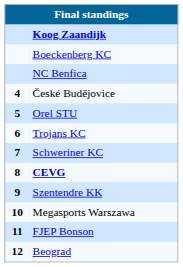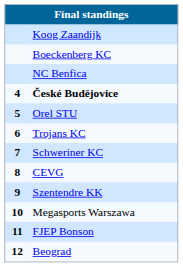(69, 34) bold -> (67, 34) normal
(74, 93) normal -> (75, 93) bold
(49, 172) bold -> (48, 172) normal
